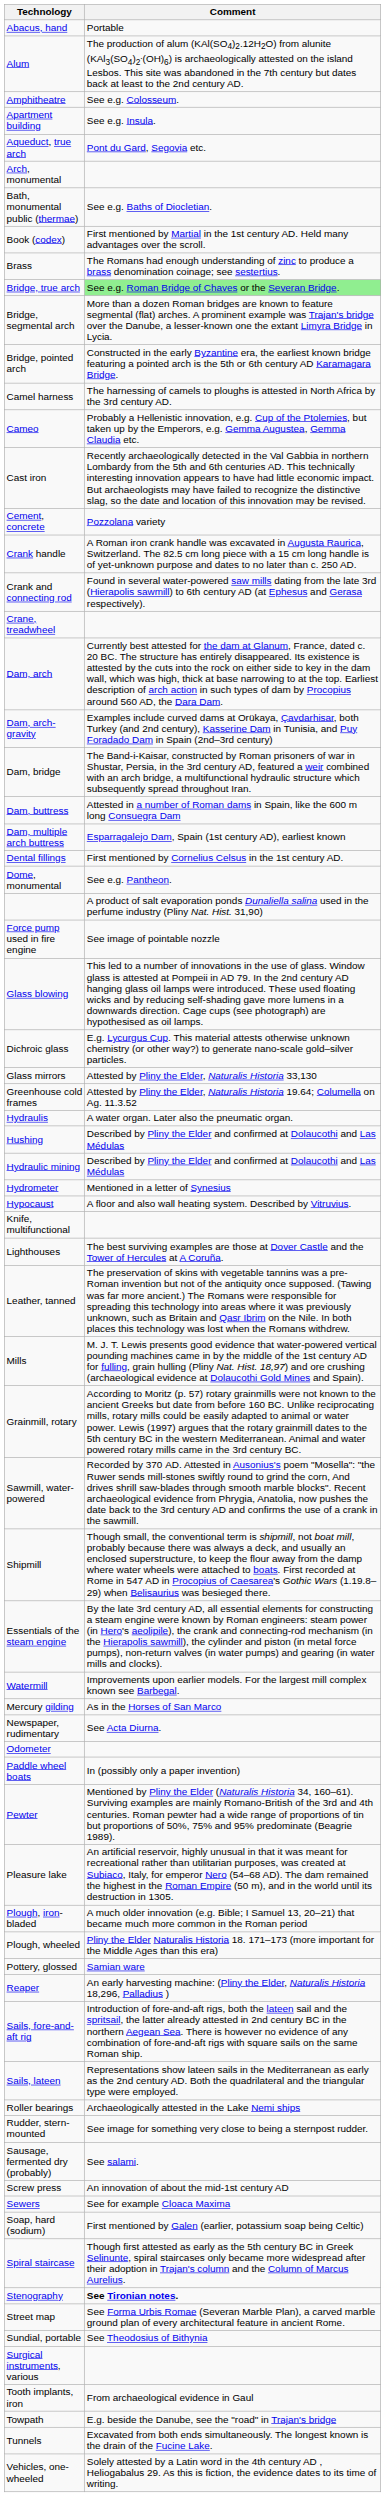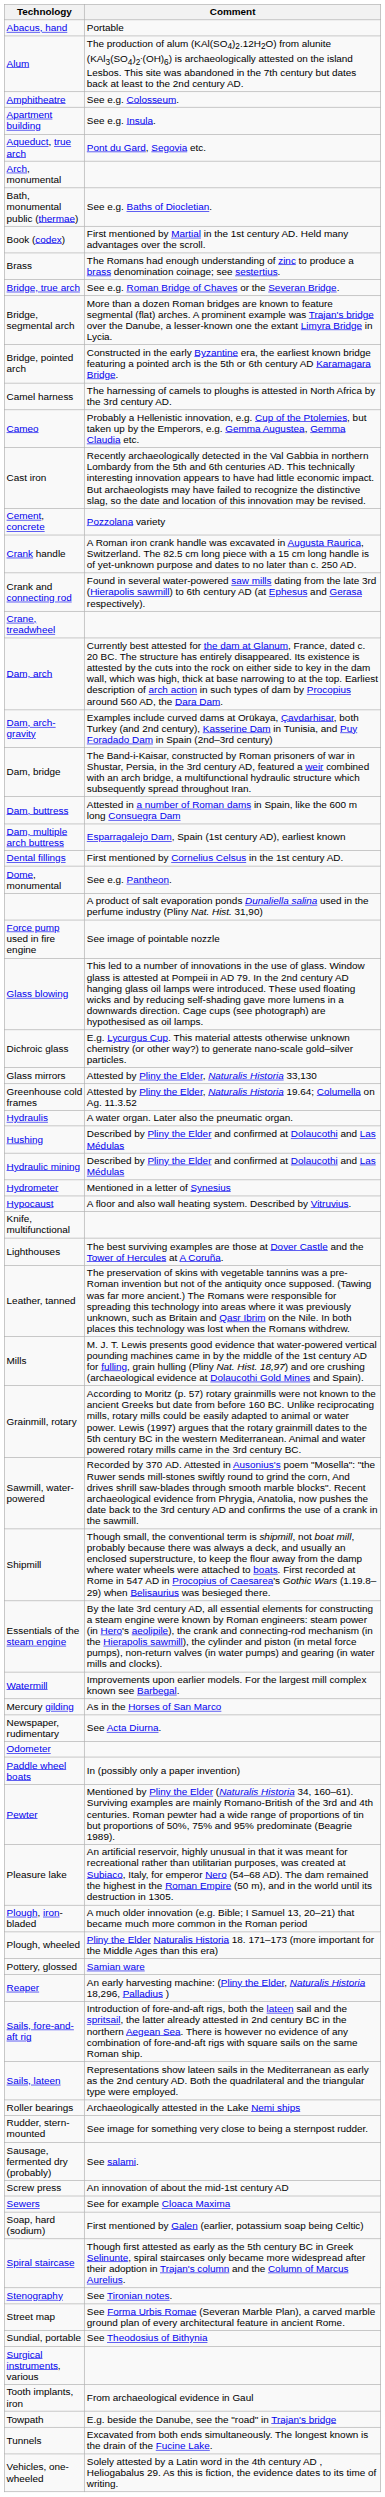(213, 287) lightgreen background -> (213, 287) no background
(132, 2296) bold -> (130, 2296) normal
